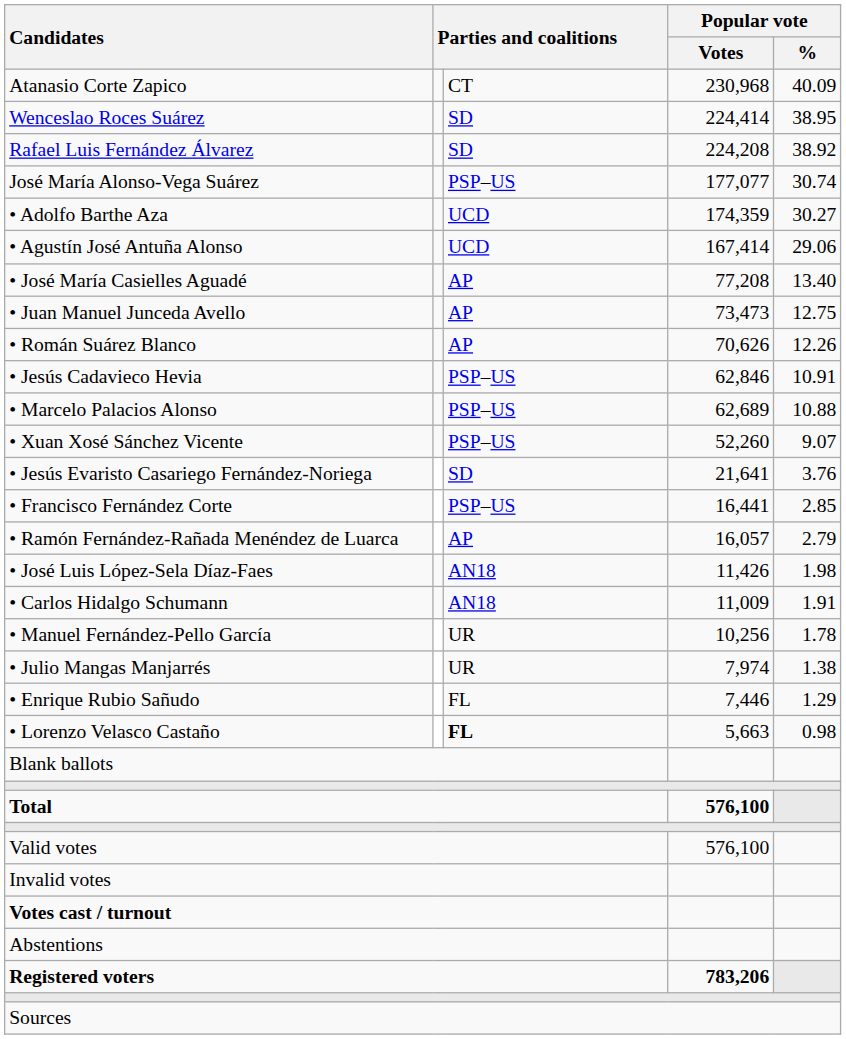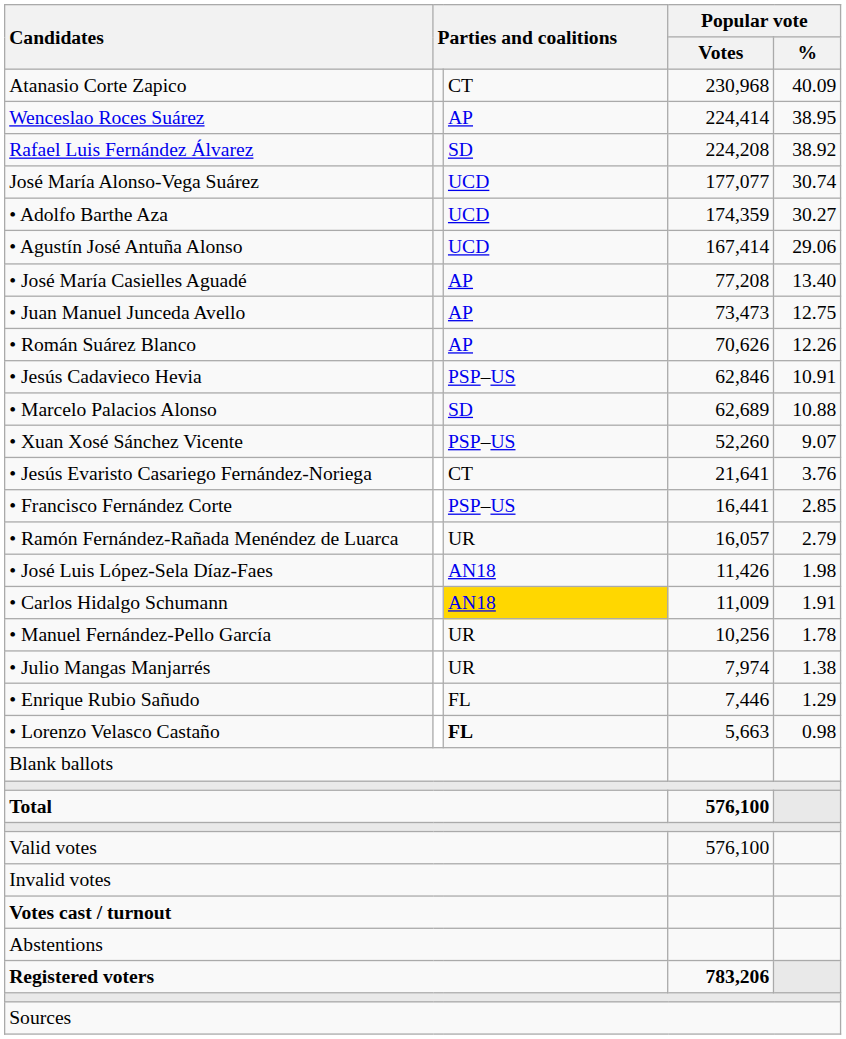(460, 117) SD -> (460, 117) AP
(482, 182) PSP–US -> (469, 182) UCD
(482, 408) PSP–US -> (460, 408) SD
(460, 473) SD -> (460, 473) CT
(460, 538) AP -> (462, 538) UR
(472, 602) no background -> (472, 602) gold background
